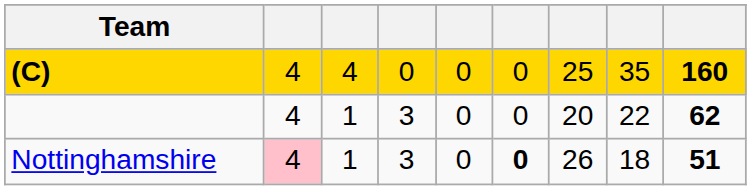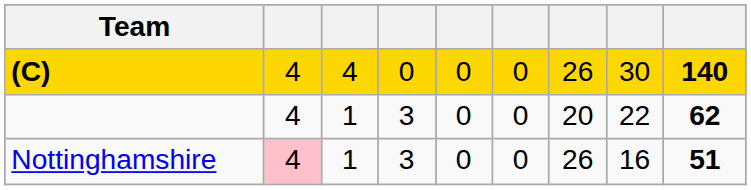(578, 71) 25 -> (578, 71) 26
(635, 71) 35 -> (635, 71) 30
(705, 71) 160 -> (705, 71) 140
(521, 160) bold -> (521, 160) normal
(635, 160) 18 -> (635, 160) 16
